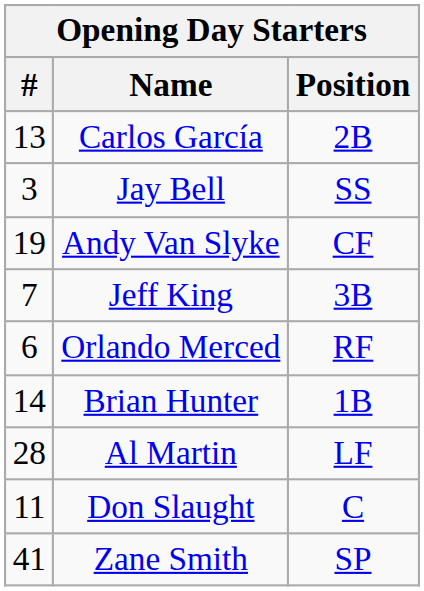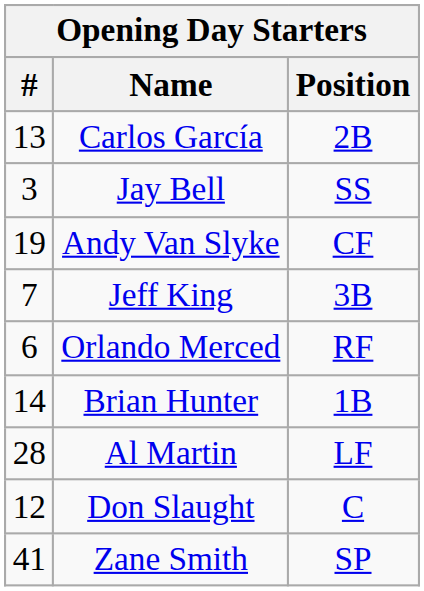(29, 505) 11 -> (29, 505) 12
